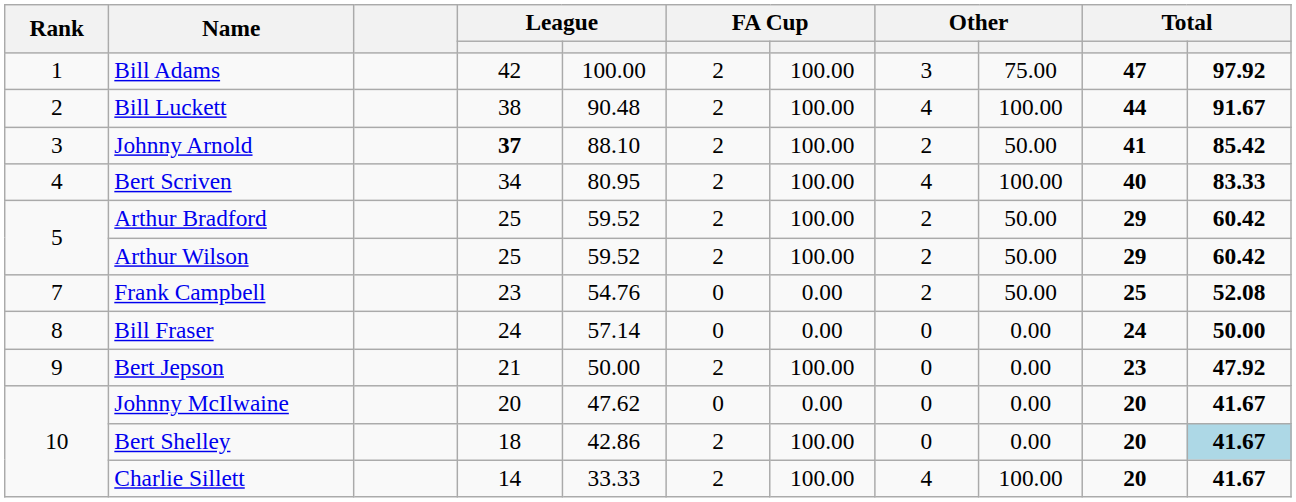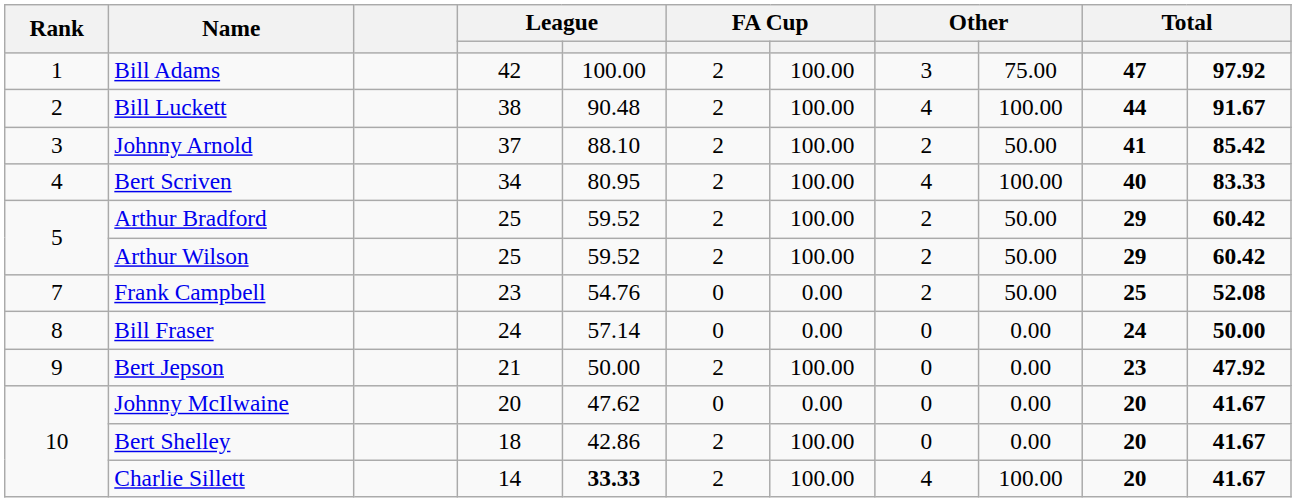(510, 144) bold -> (510, 144) normal
(1239, 441) lightblue background -> (1239, 441) no background
(614, 478) normal -> (614, 478) bold
